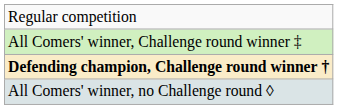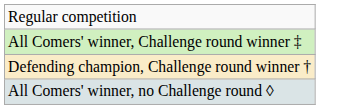(169, 66) bold -> (160, 66) normal
